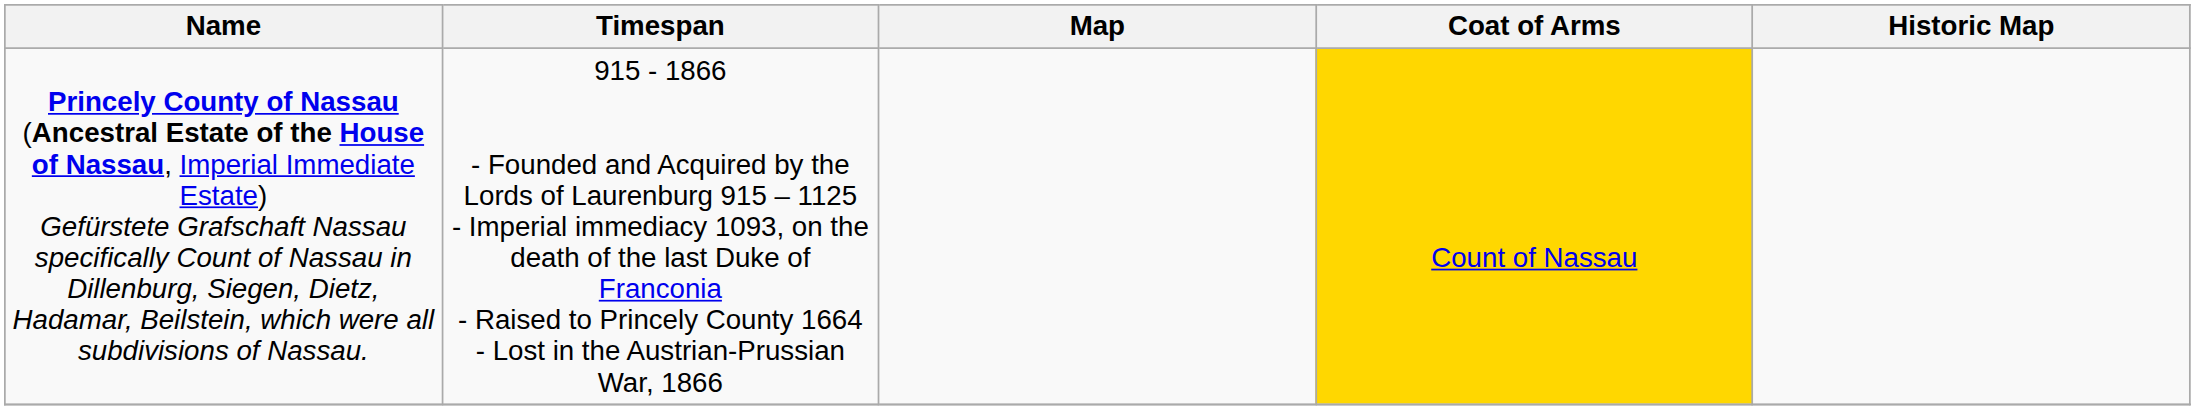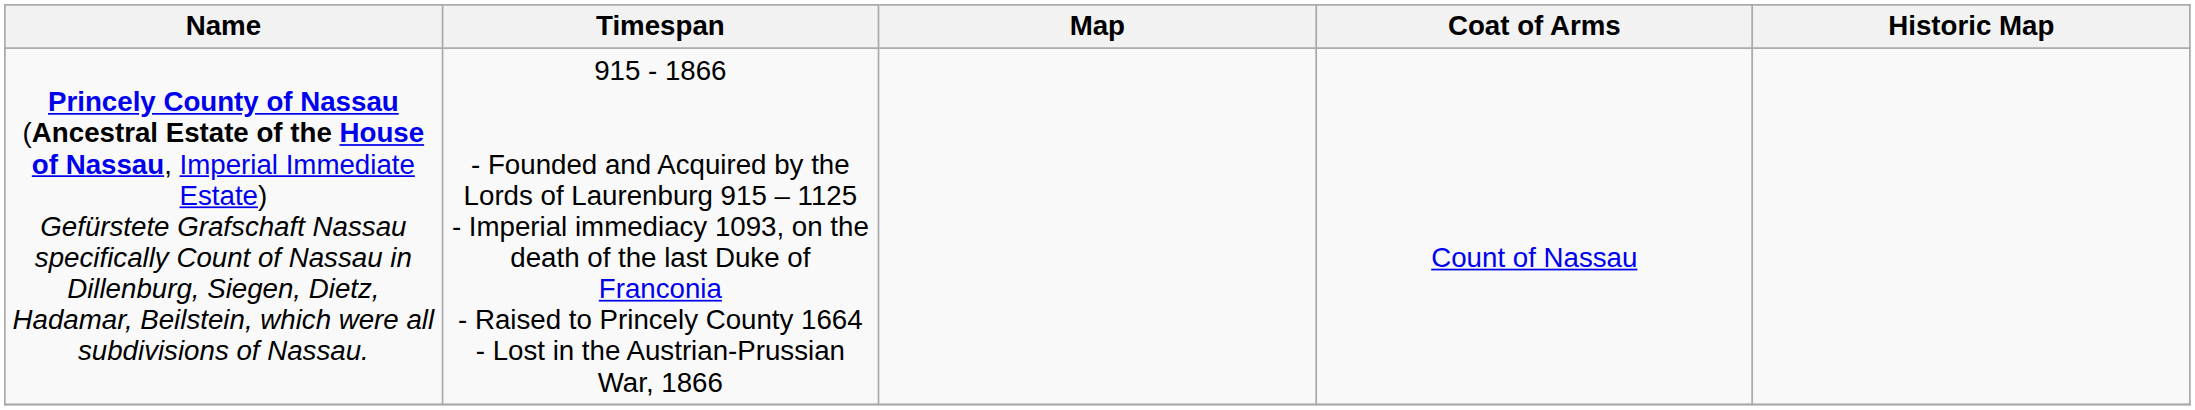(1534, 257) gold background -> (1534, 257) no background
